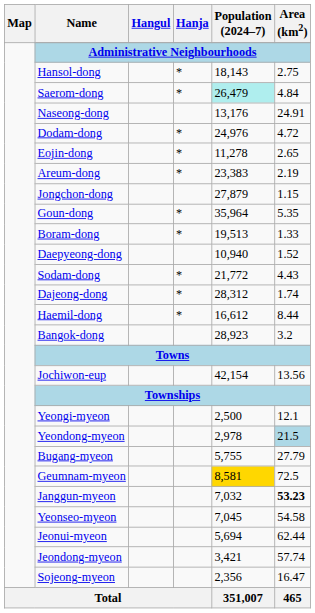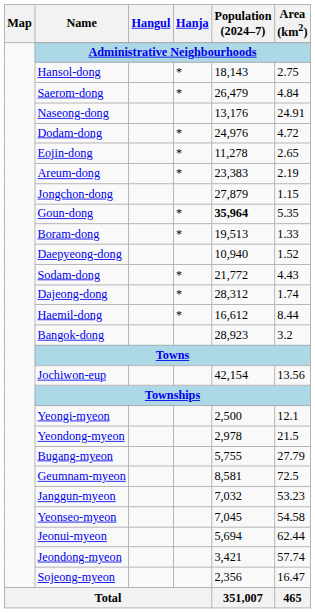(231, 93) paleturquoise background -> (231, 93) no background
(231, 214) normal -> (231, 214) bold
(288, 436) lightblue background -> (288, 436) no background
(228, 476) gold background -> (228, 476) no background
(291, 496) bold -> (291, 496) normal
